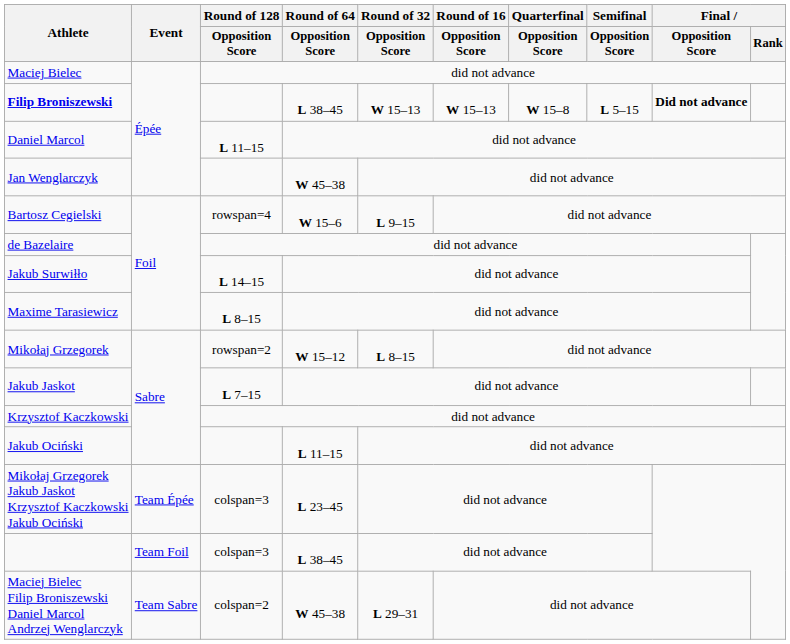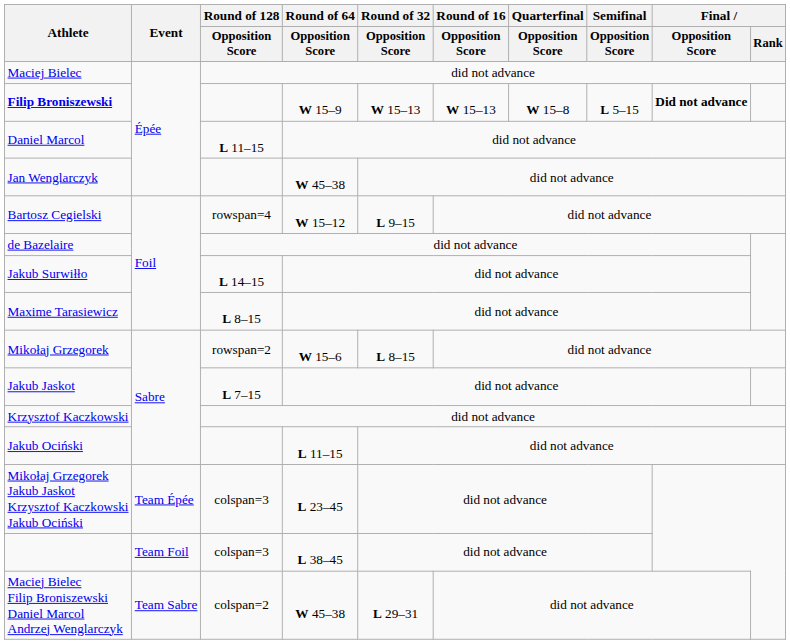(320, 110) L 38–45 -> (320, 110) W 15–9
(320, 223) W 15–6 -> (320, 223) W 15–12
(320, 357) W 15–12 -> (320, 357) W 15–6
